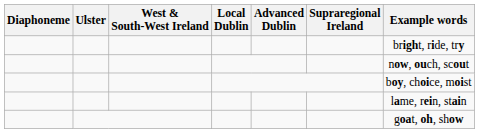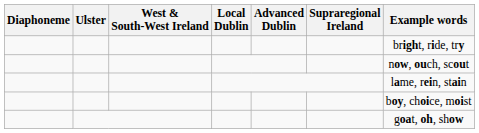(429, 82) boy, choice, moist -> (429, 82) lame, rein, stain
(429, 100) lame, rein, stain -> (429, 100) boy, choice, moist
